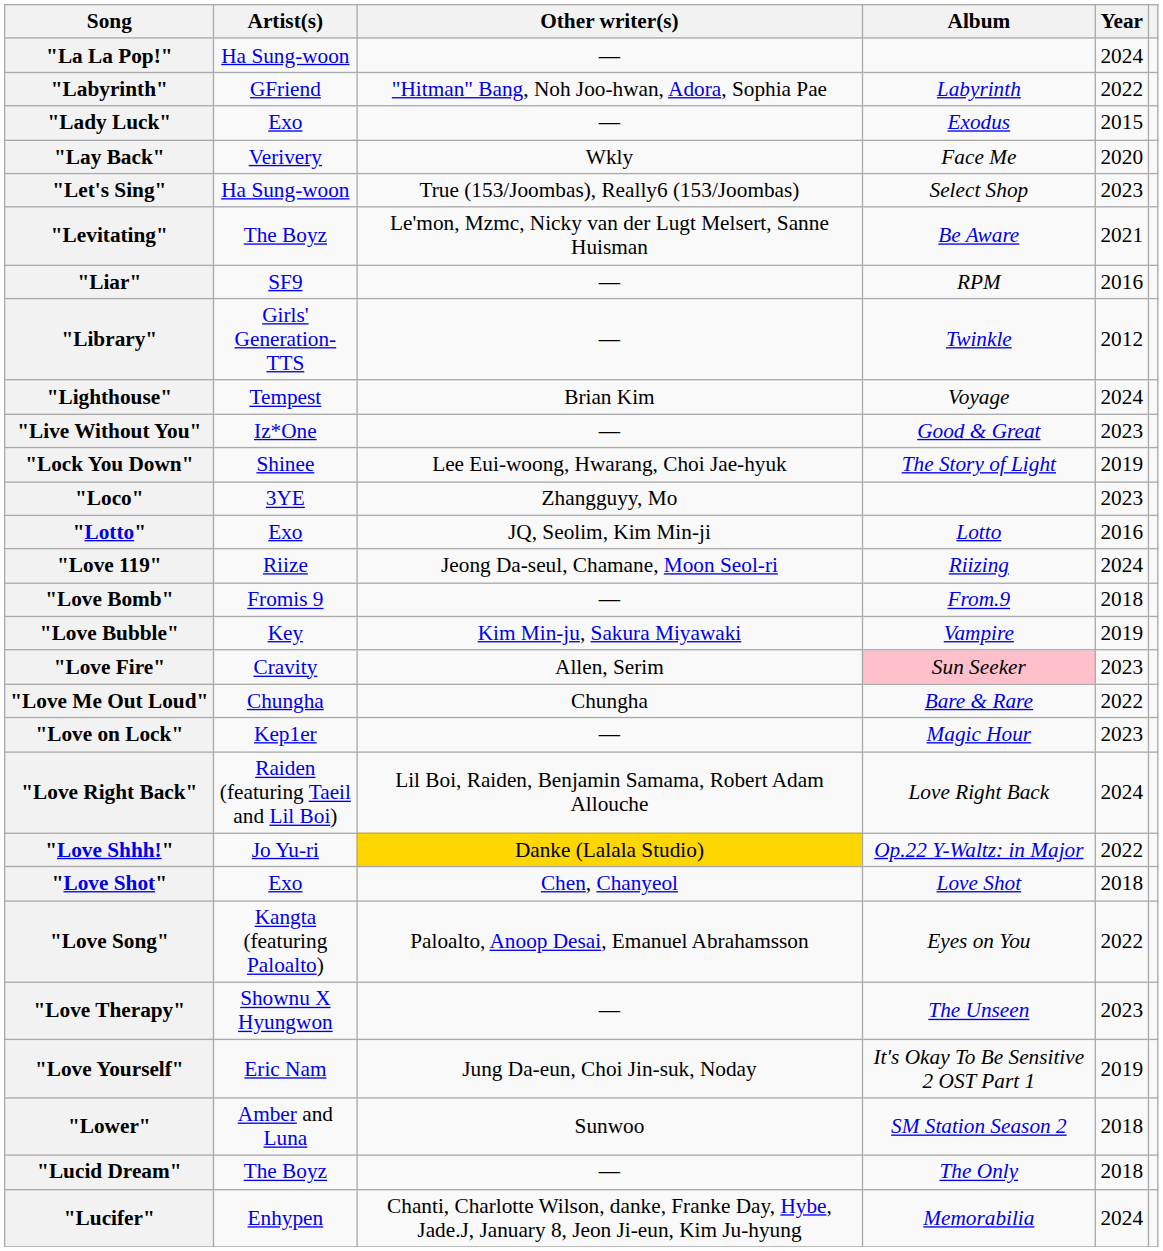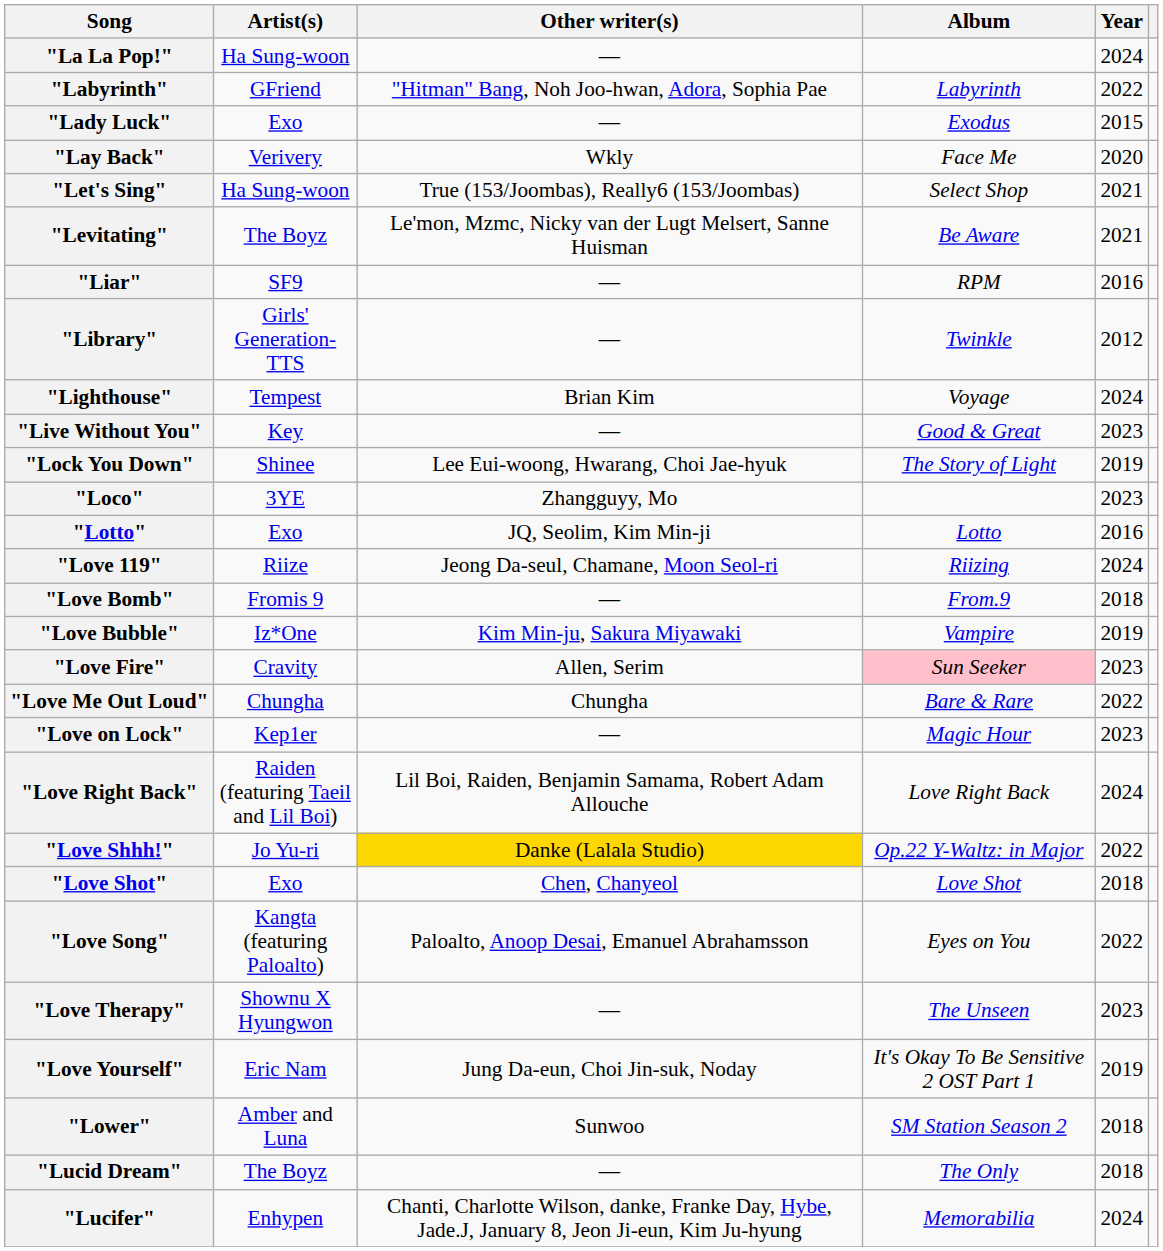(1122, 190) 2023 -> (1122, 190) 2021
(285, 430) Iz*One -> (285, 430) Key
(285, 633) Key -> (285, 633) Iz*One
